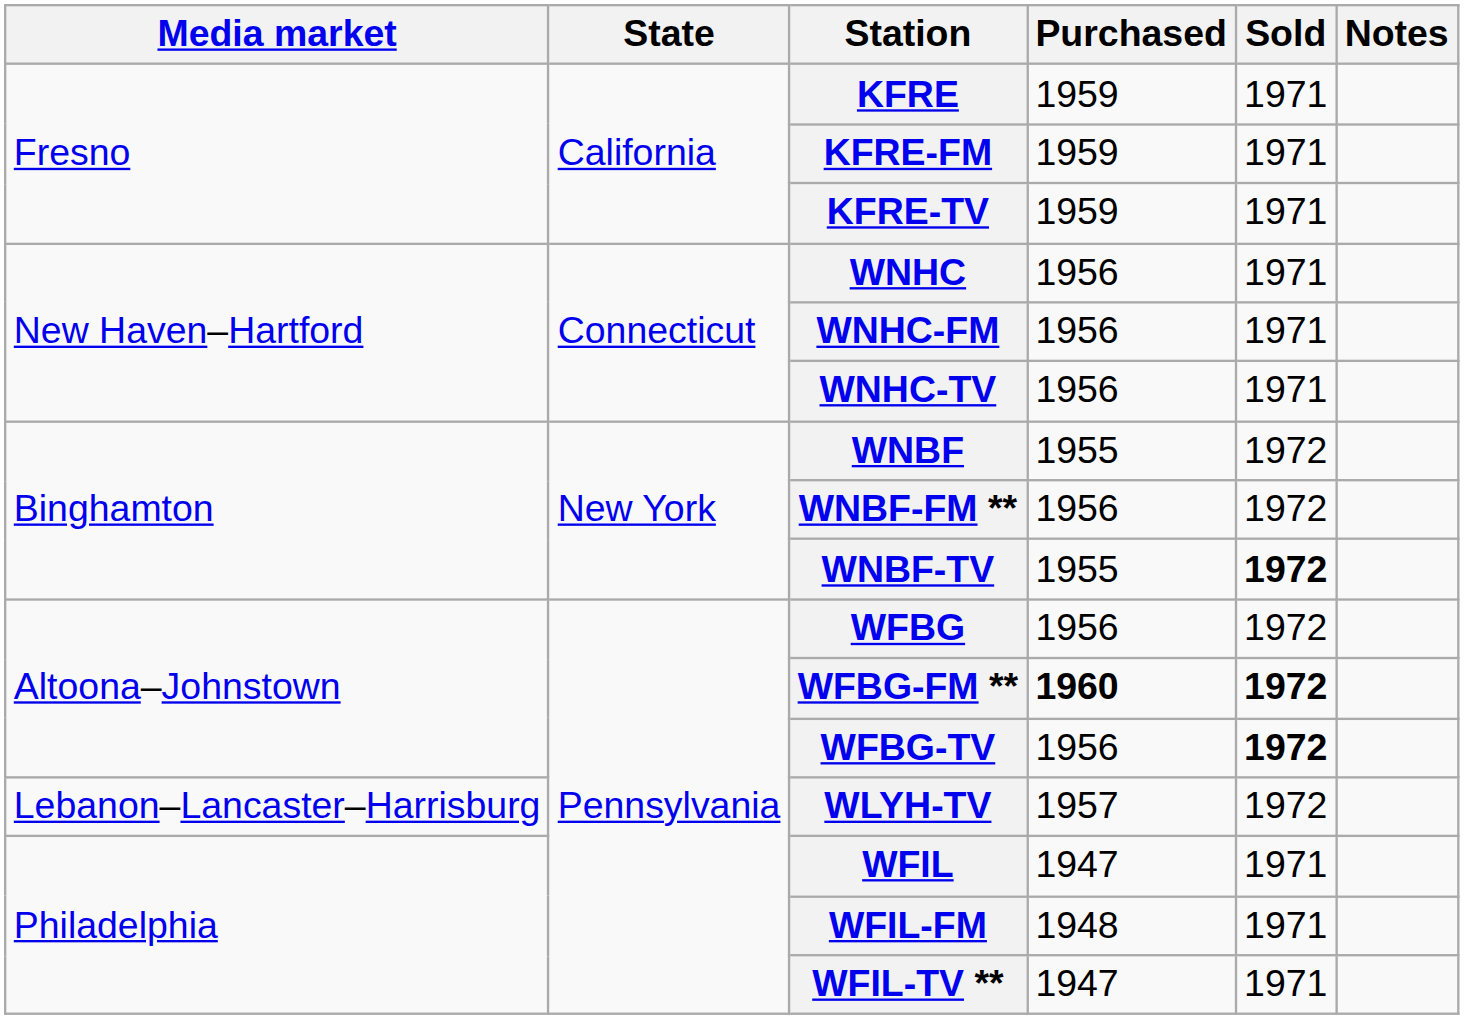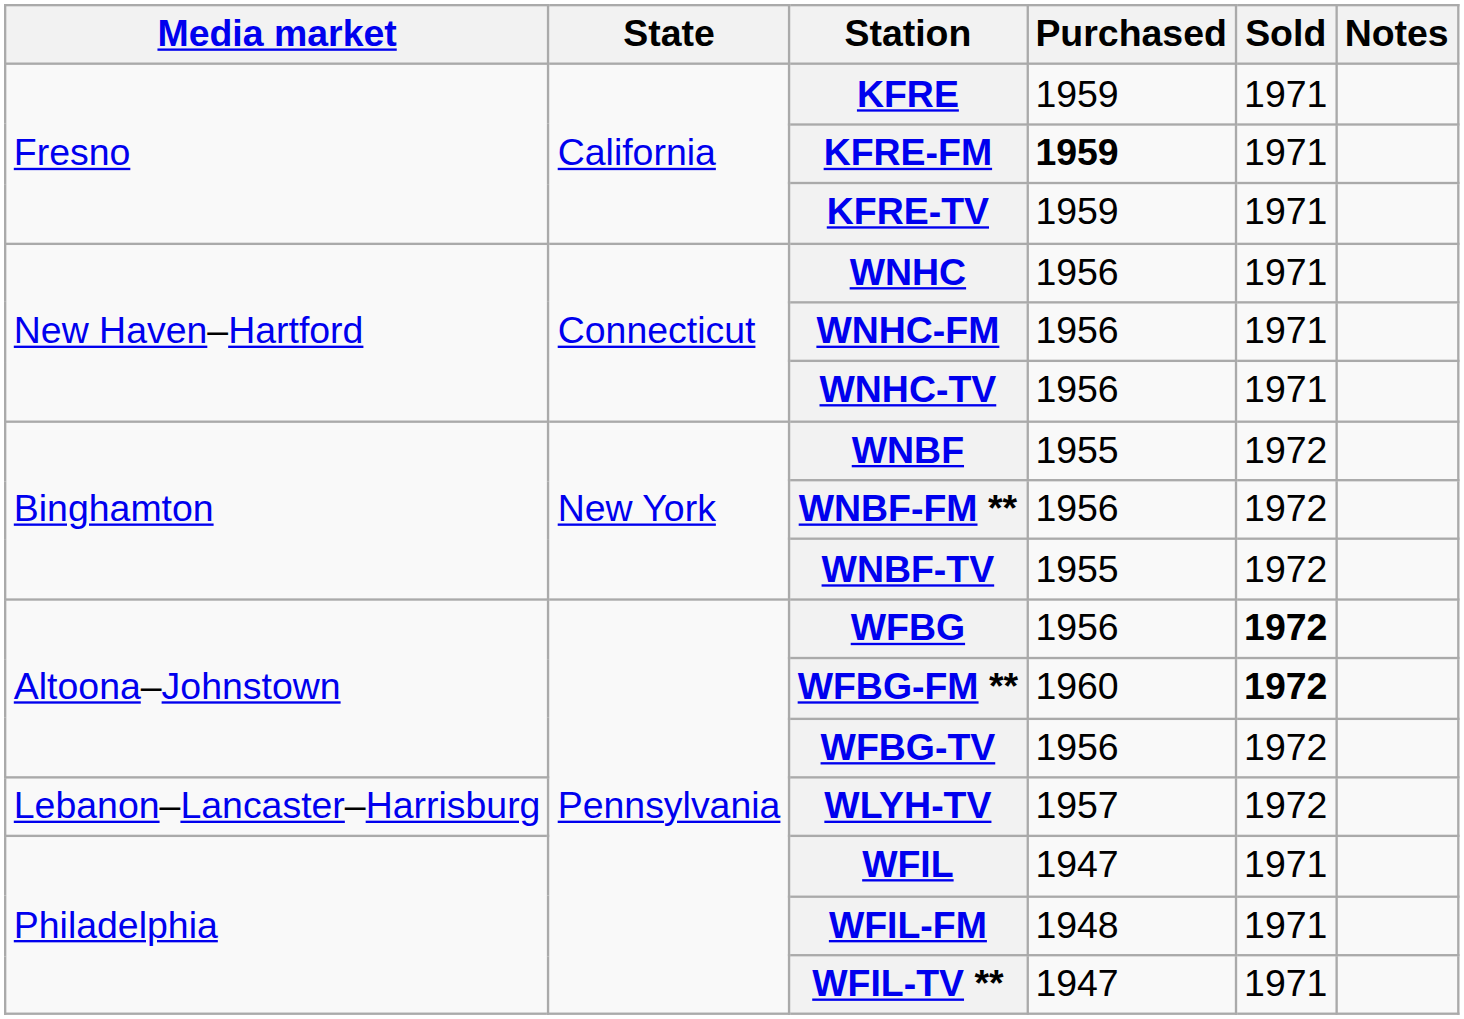(1077, 152) normal -> (1077, 152) bold
(1286, 568) bold -> (1286, 568) normal
(1286, 627) normal -> (1286, 627) bold
(1077, 687) bold -> (1077, 687) normal
(1286, 746) bold -> (1286, 746) normal
